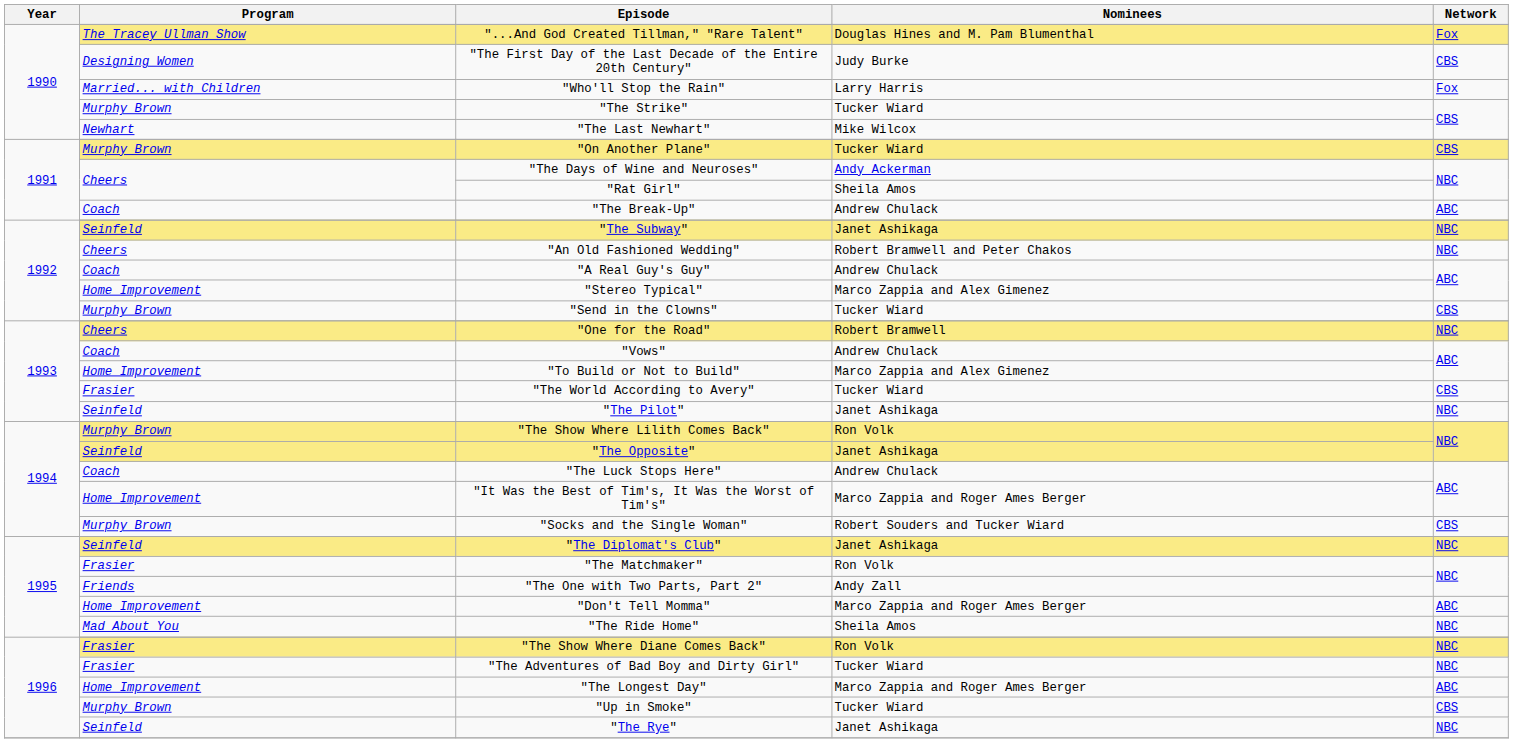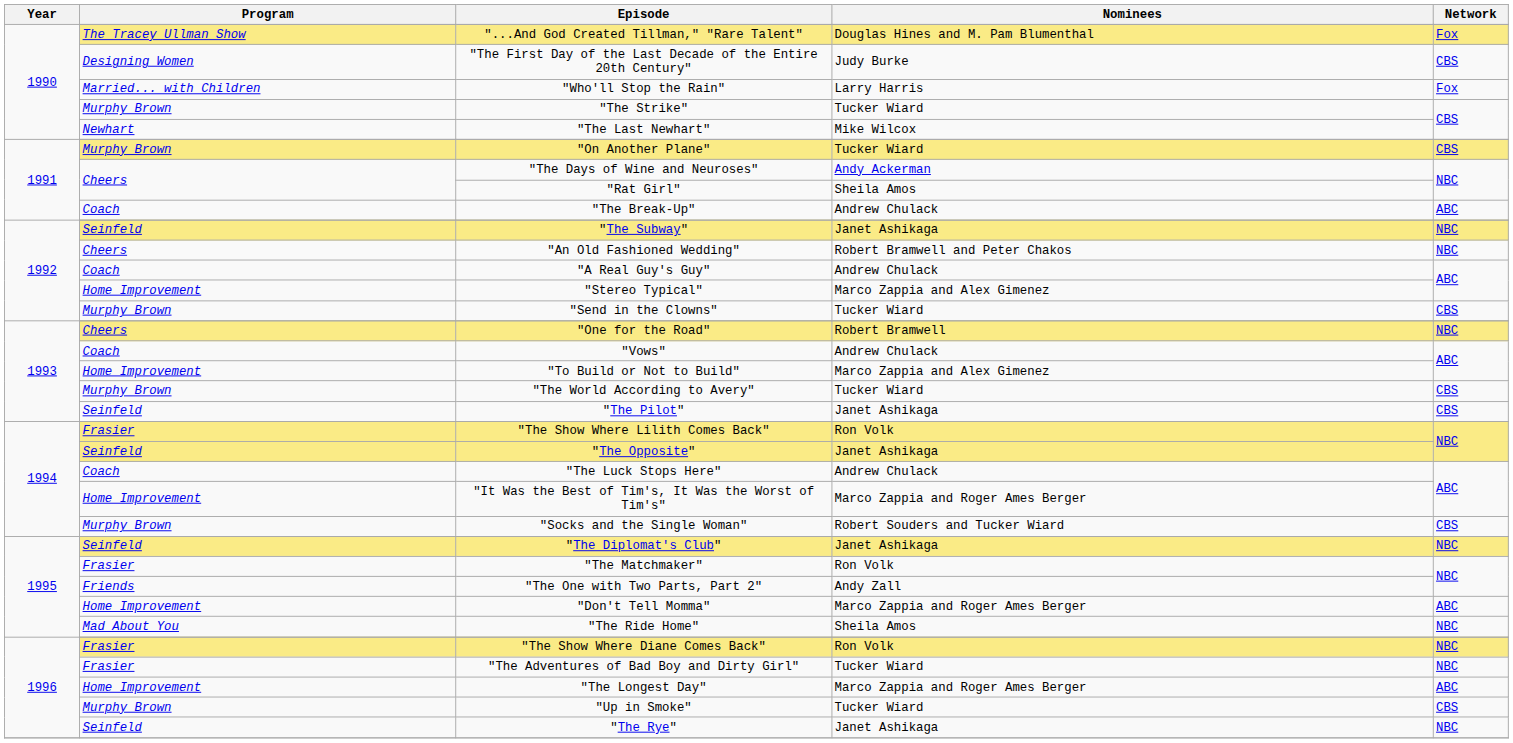(109, 391) Frasier -> (127, 391) Murphy Brown
(1447, 411) NBC -> (1447, 411) CBS
(127, 431) Murphy Brown -> (109, 431) Frasier
